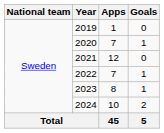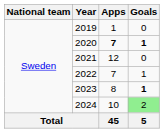(113, 43) normal -> (113, 43) bold
(144, 43) normal -> (144, 43) bold
(144, 89) normal -> (144, 89) bold
(144, 105) no background -> (144, 105) lightgreen background
